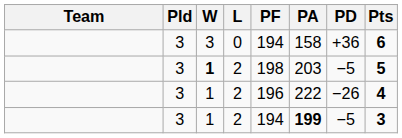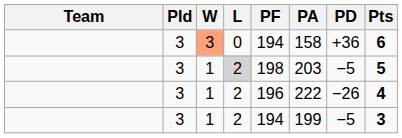(210, 42) no background -> (210, 42) lightsalmon background
(210, 68) bold -> (210, 68) normal
(238, 68) no background -> (238, 68) lightgrey background
(308, 119) bold -> (308, 119) normal
